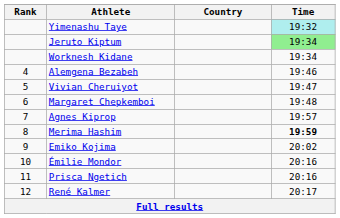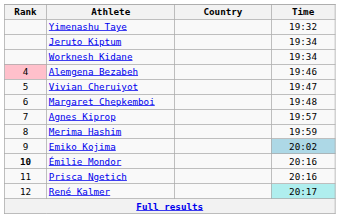(303, 27) paleturquoise background -> (303, 27) no background
(303, 42) lightgreen background -> (303, 42) no background
(26, 72) no background -> (26, 72) pink background
(303, 132) bold -> (303, 132) normal
(303, 147) no background -> (303, 147) lightblue background
(26, 162) normal -> (26, 162) bold
(303, 192) no background -> (303, 192) paleturquoise background
